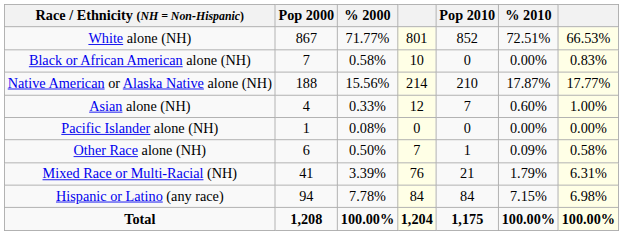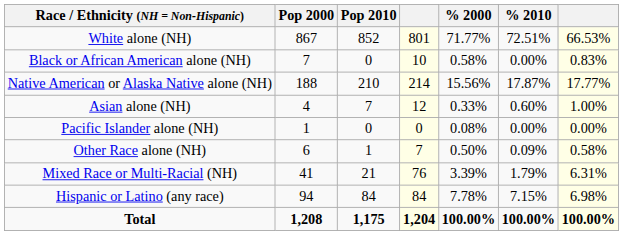columns swapped: (467, 15) <-> (367, 15)
